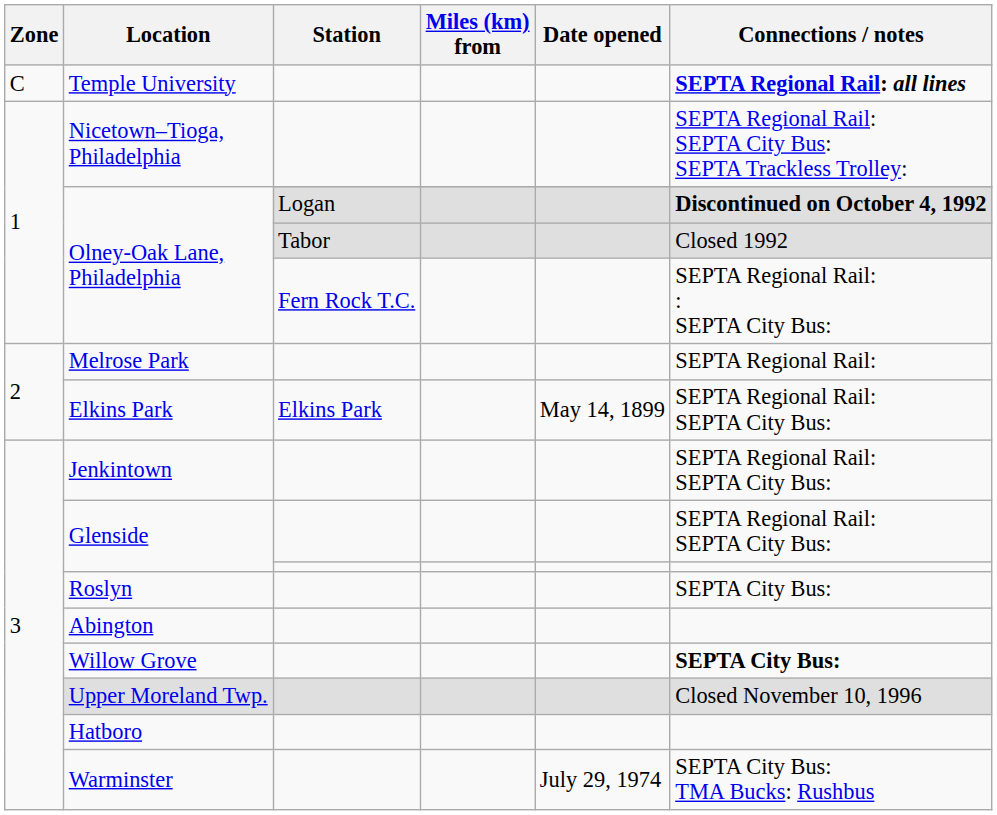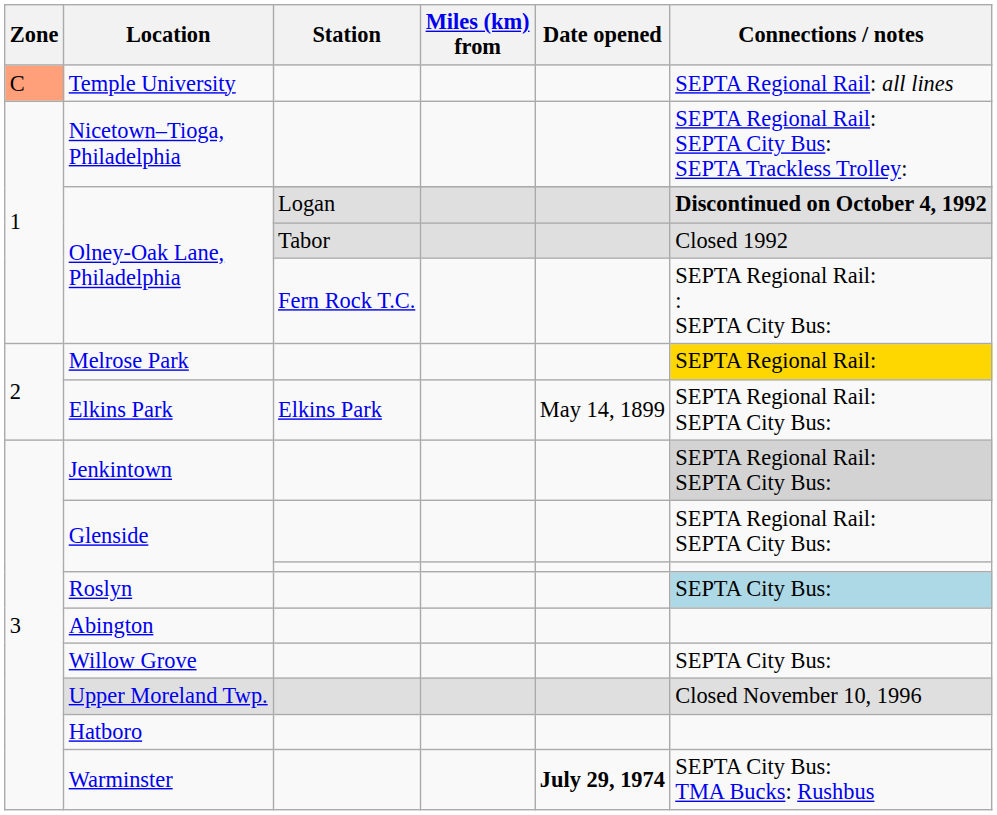(17, 82) no background -> (17, 82) lightsalmon background
(821, 82) bold -> (814, 82) normal
(776, 361) no background -> (776, 361) gold background
(776, 470) no background -> (776, 470) lightgrey background
(753, 589) no background -> (753, 589) lightblue background
(758, 660) bold -> (753, 660) normal
(601, 779) normal -> (602, 779) bold
